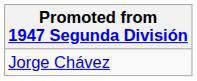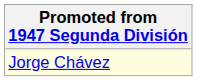(59, 62) no background -> (59, 62) lightyellow background
